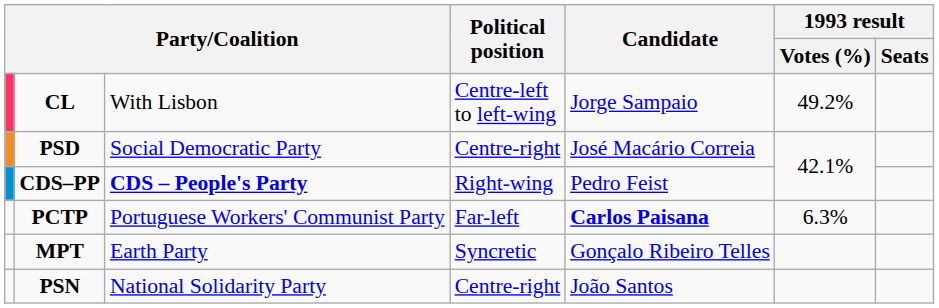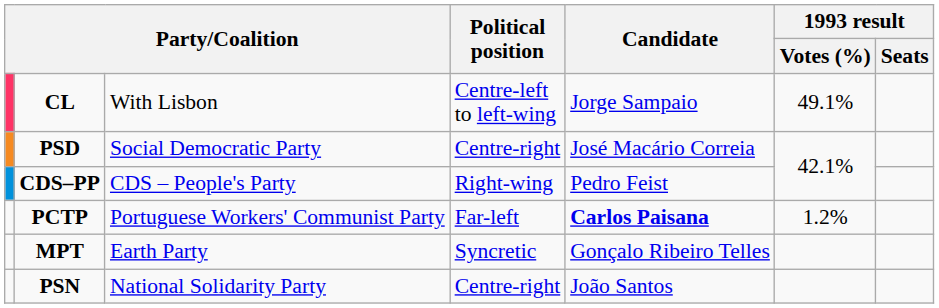(825, 102) 49.2% -> (825, 102) 49.1%
(209, 182) bold -> (203, 182) normal
(825, 217) 6.3% -> (825, 217) 1.2%
